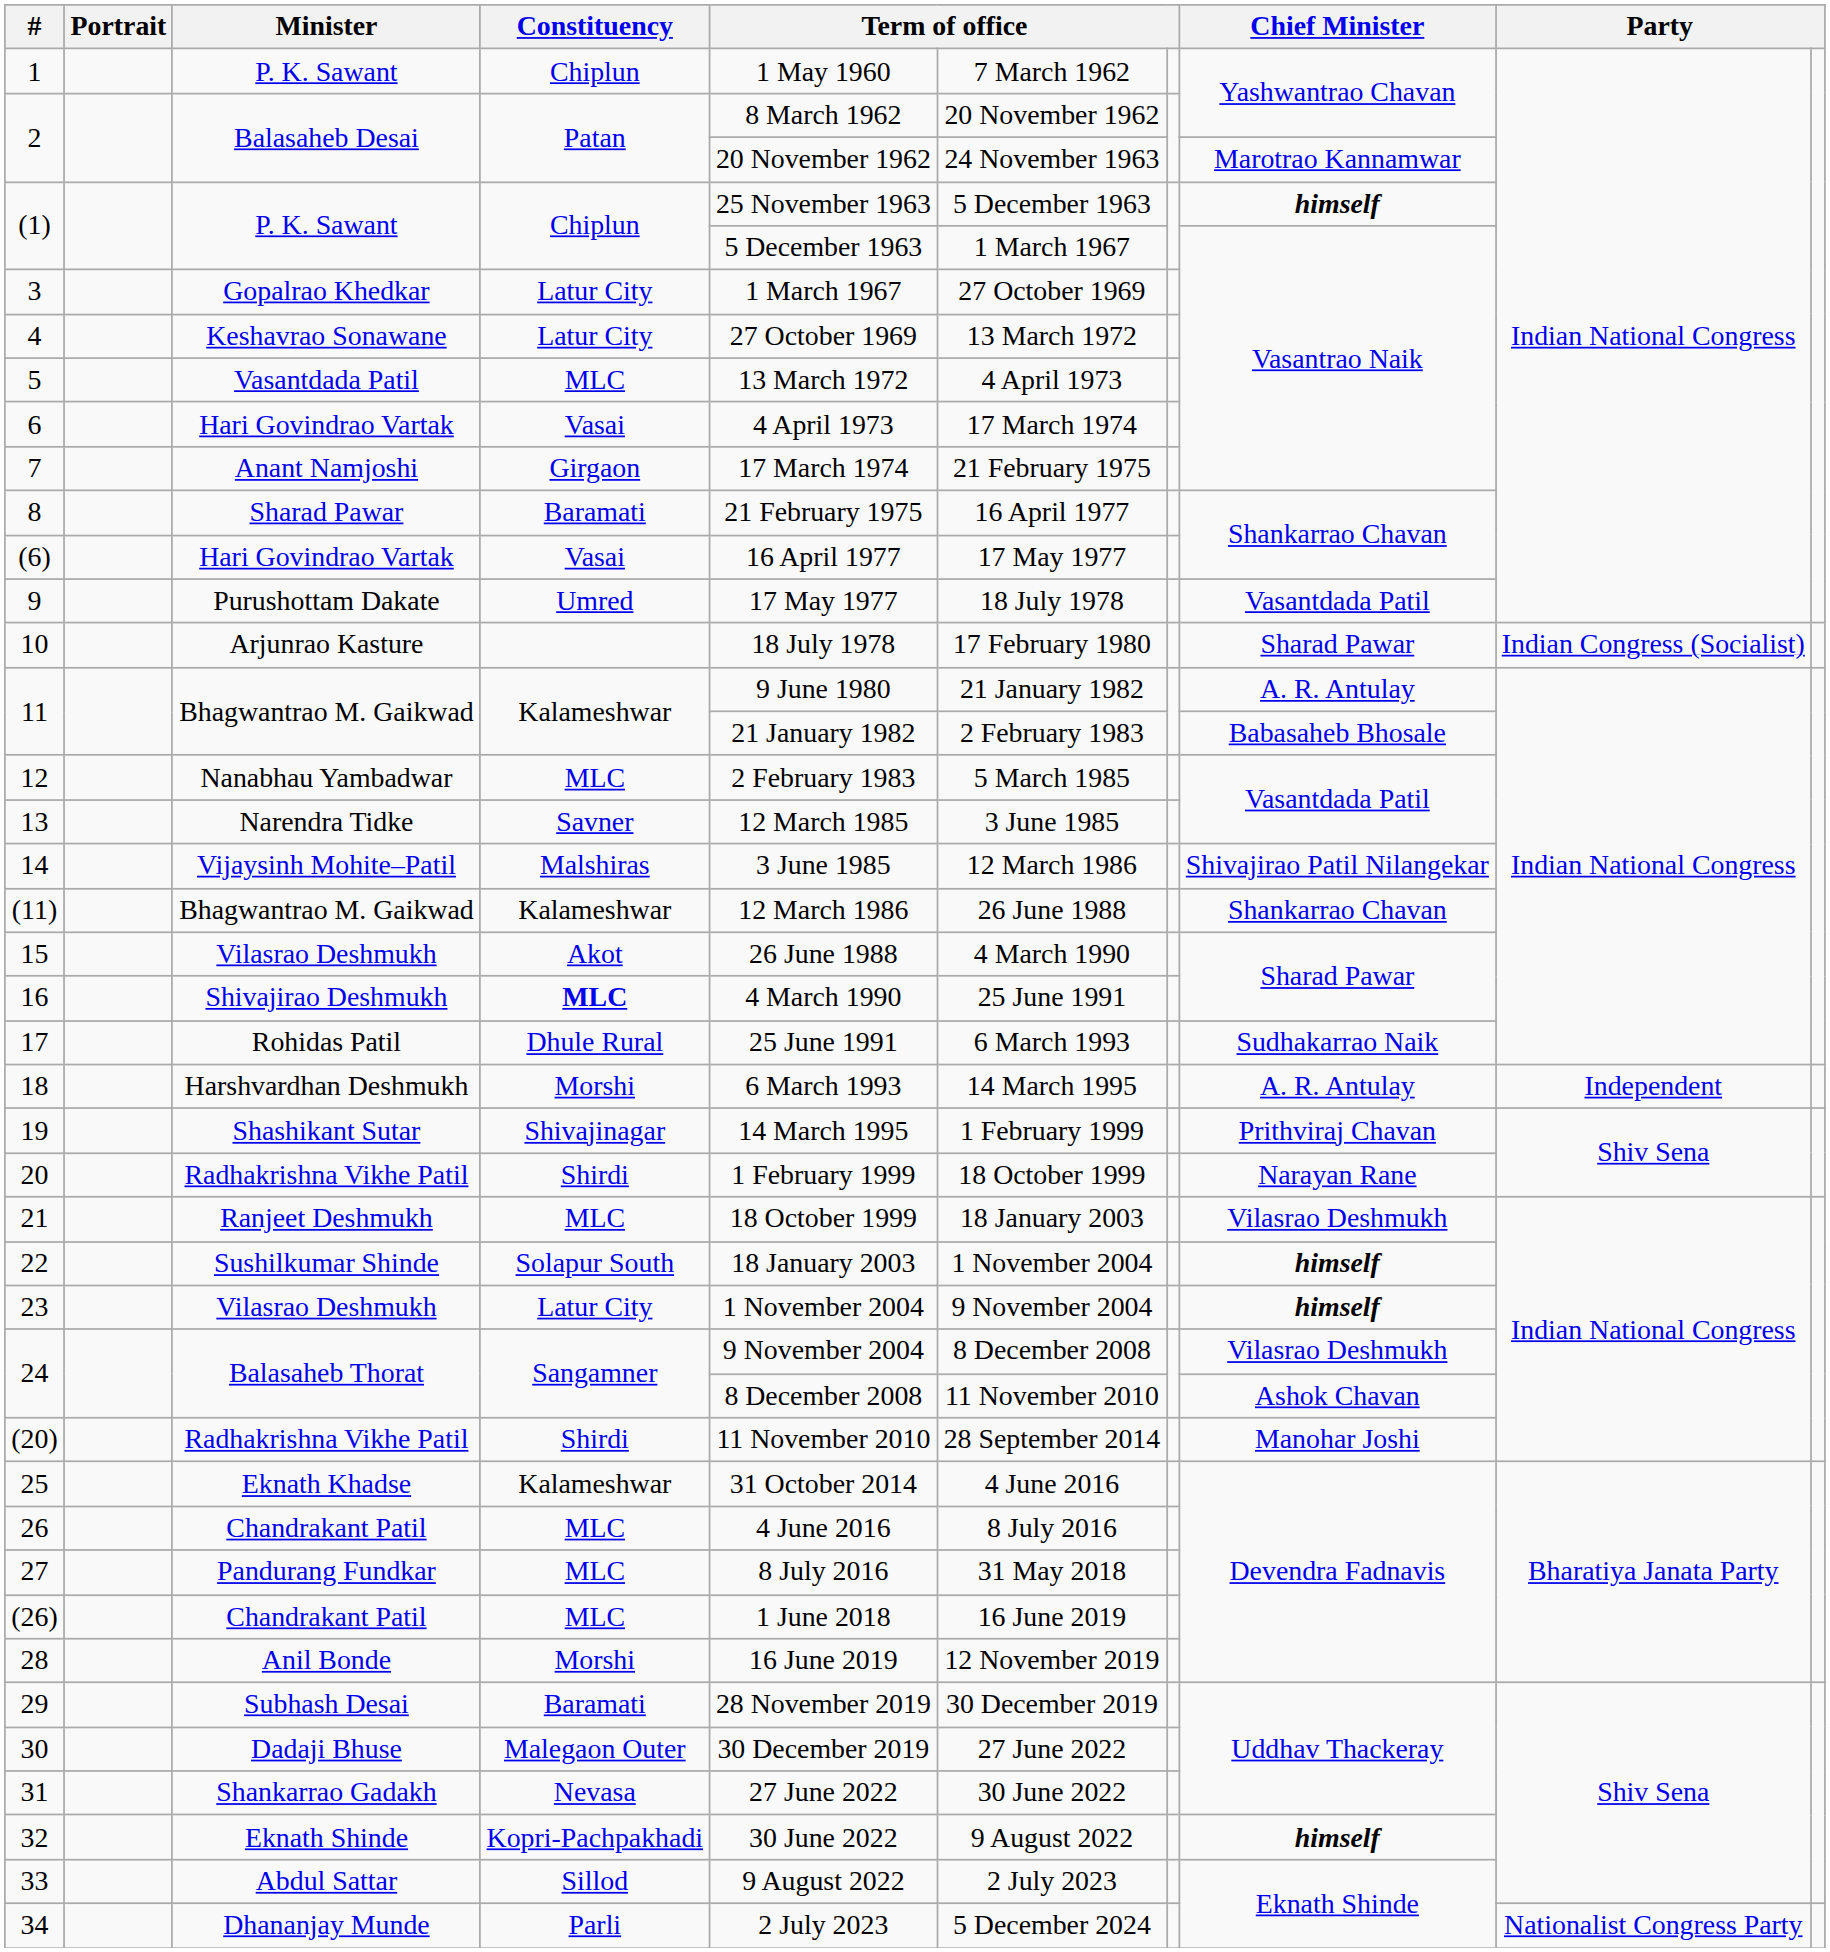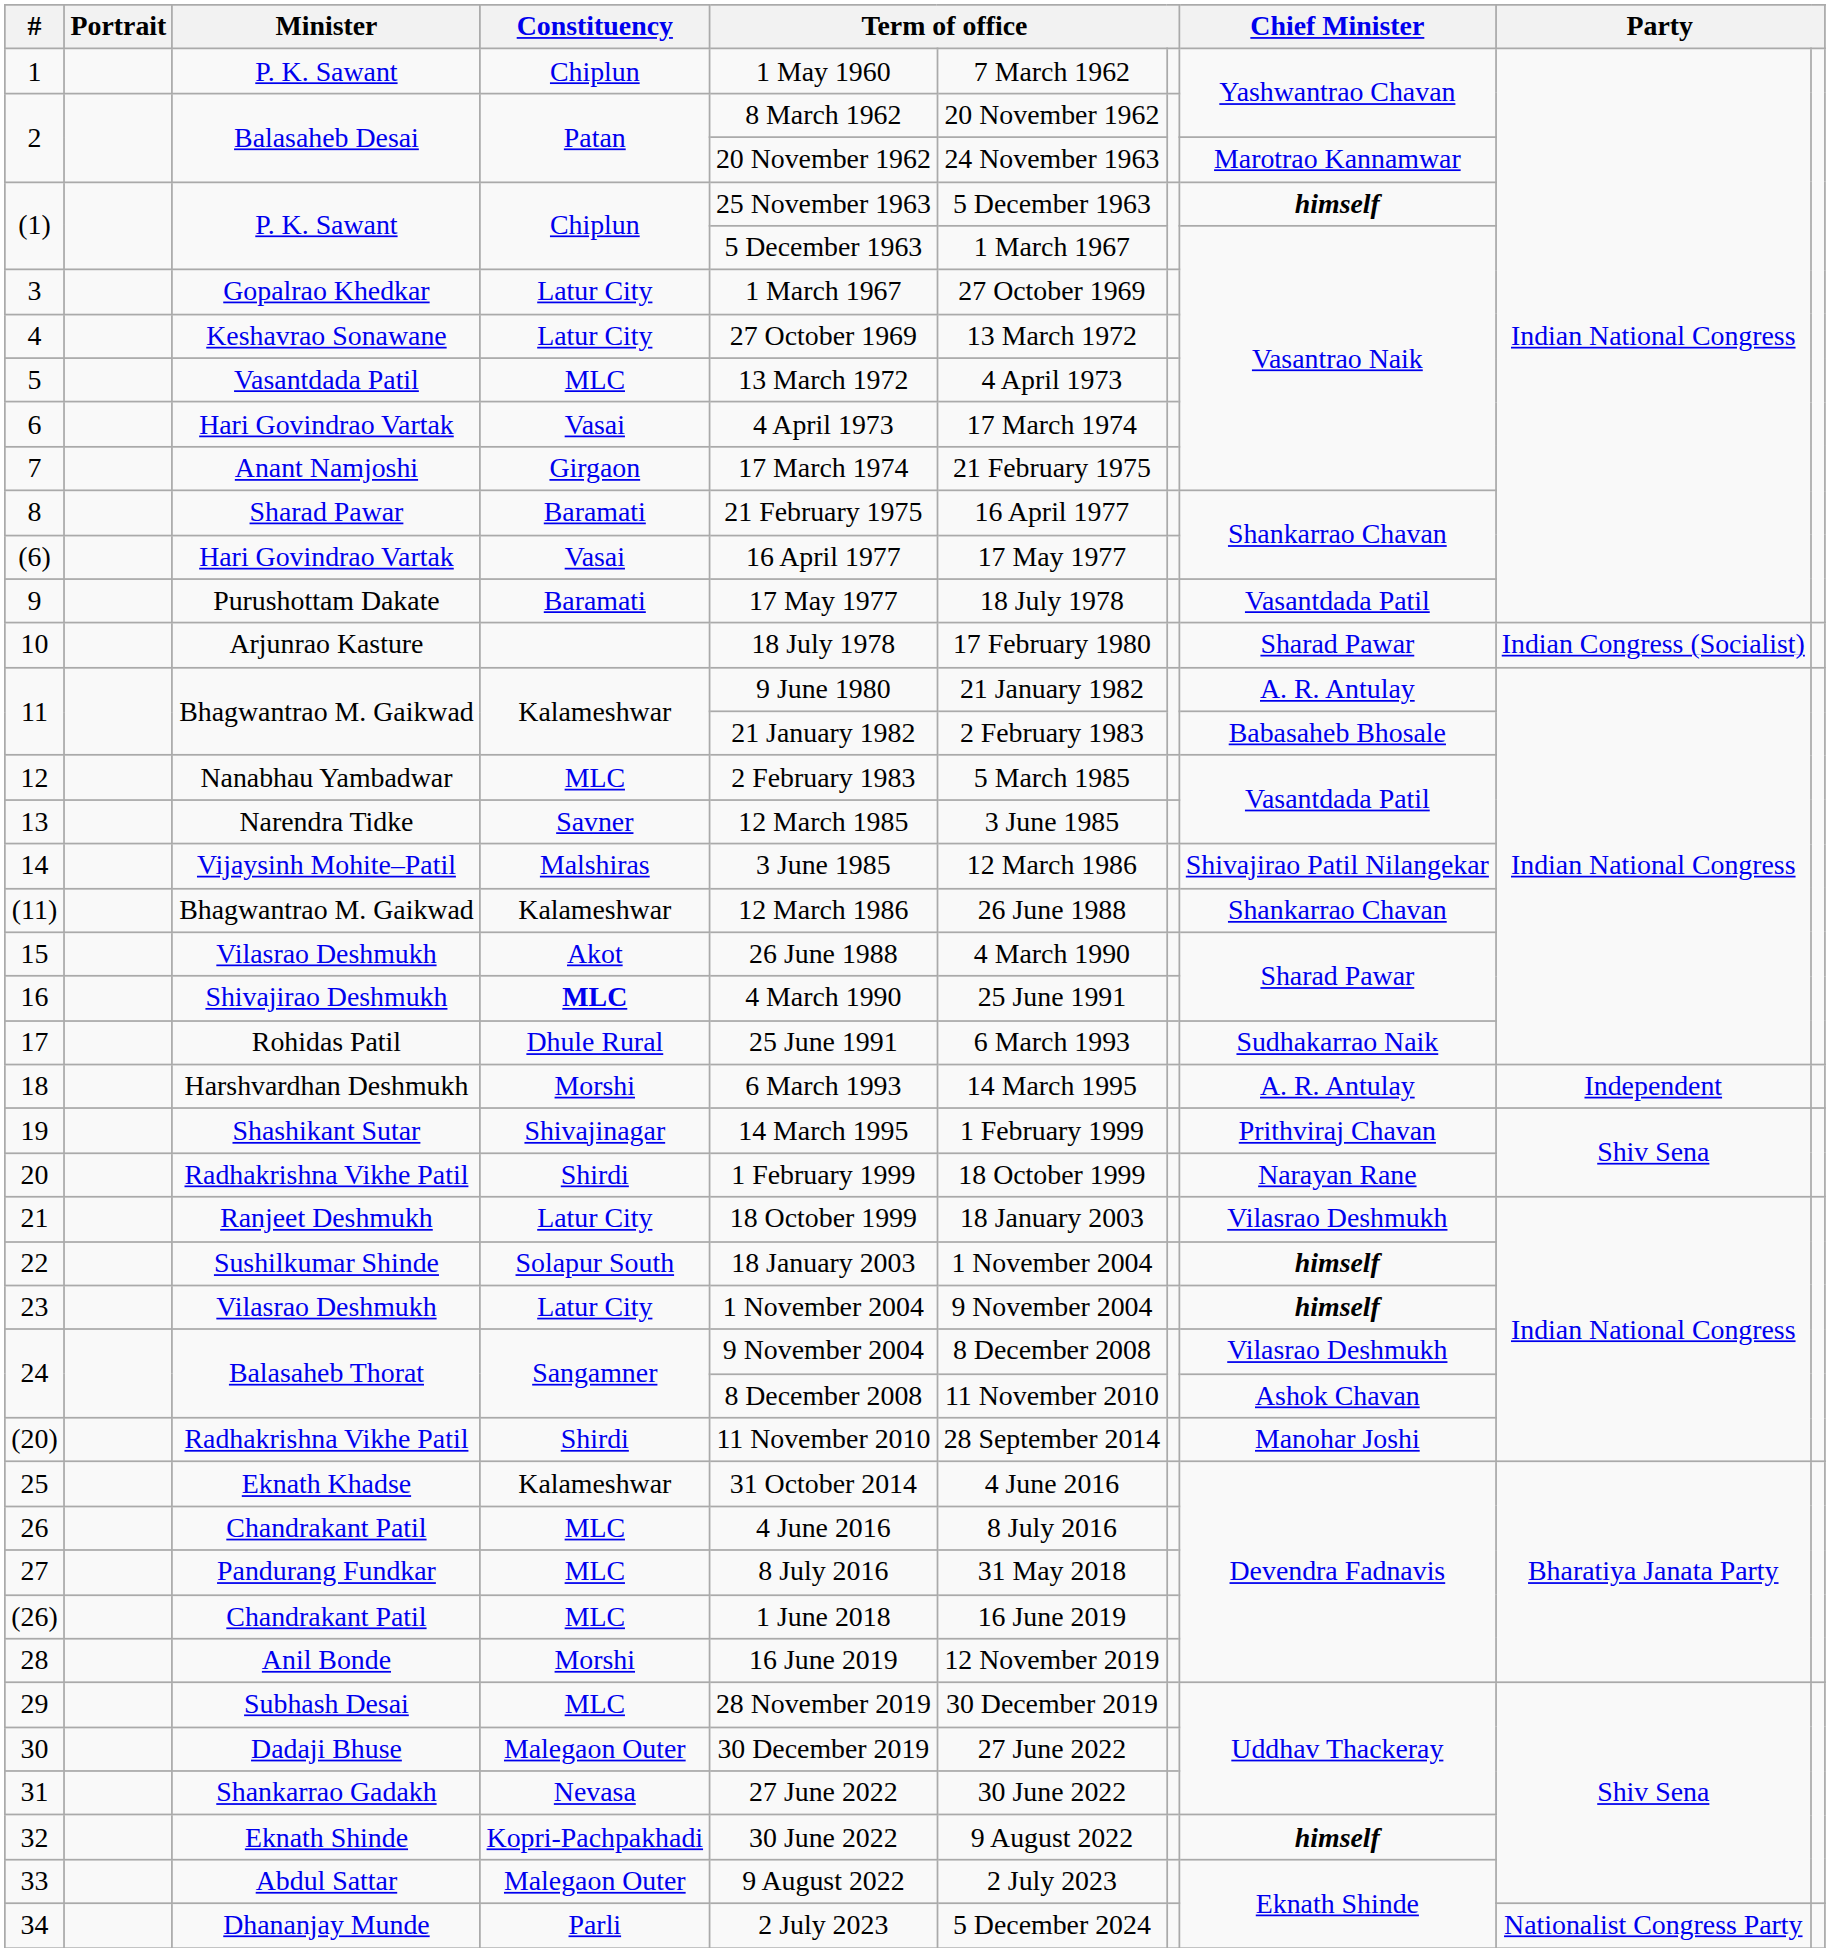(595, 600) Umred -> (595, 600) Baramati
(595, 1218) MLC -> (595, 1218) Latur City
(595, 1704) Baramati -> (595, 1704) MLC
(595, 1880) Sillod -> (595, 1880) Malegaon Outer
